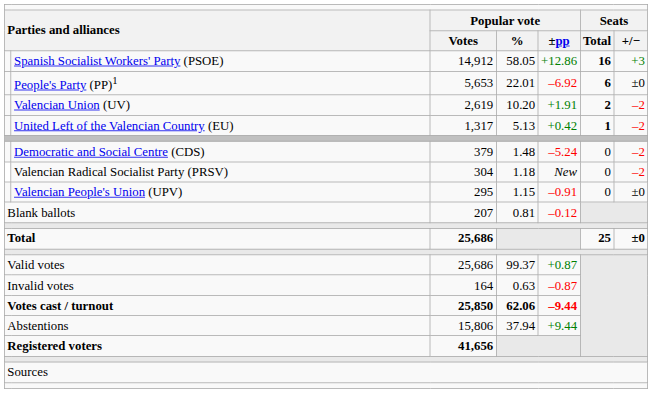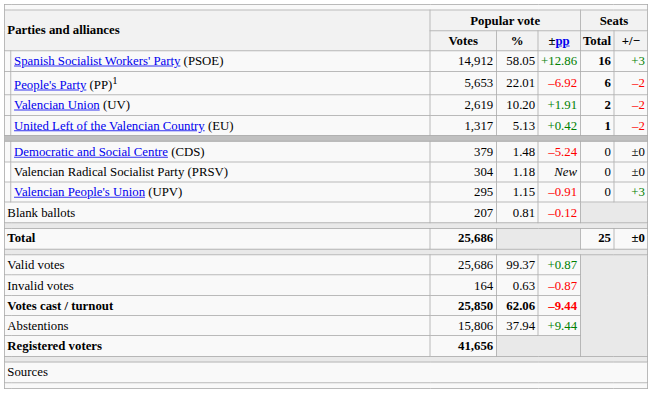(638, 83) ±0 -> (638, 83) –2
(638, 151) –2 -> (638, 151) ±0
(638, 172) –2 -> (638, 172) ±0
(638, 192) ±0 -> (638, 192) +3
